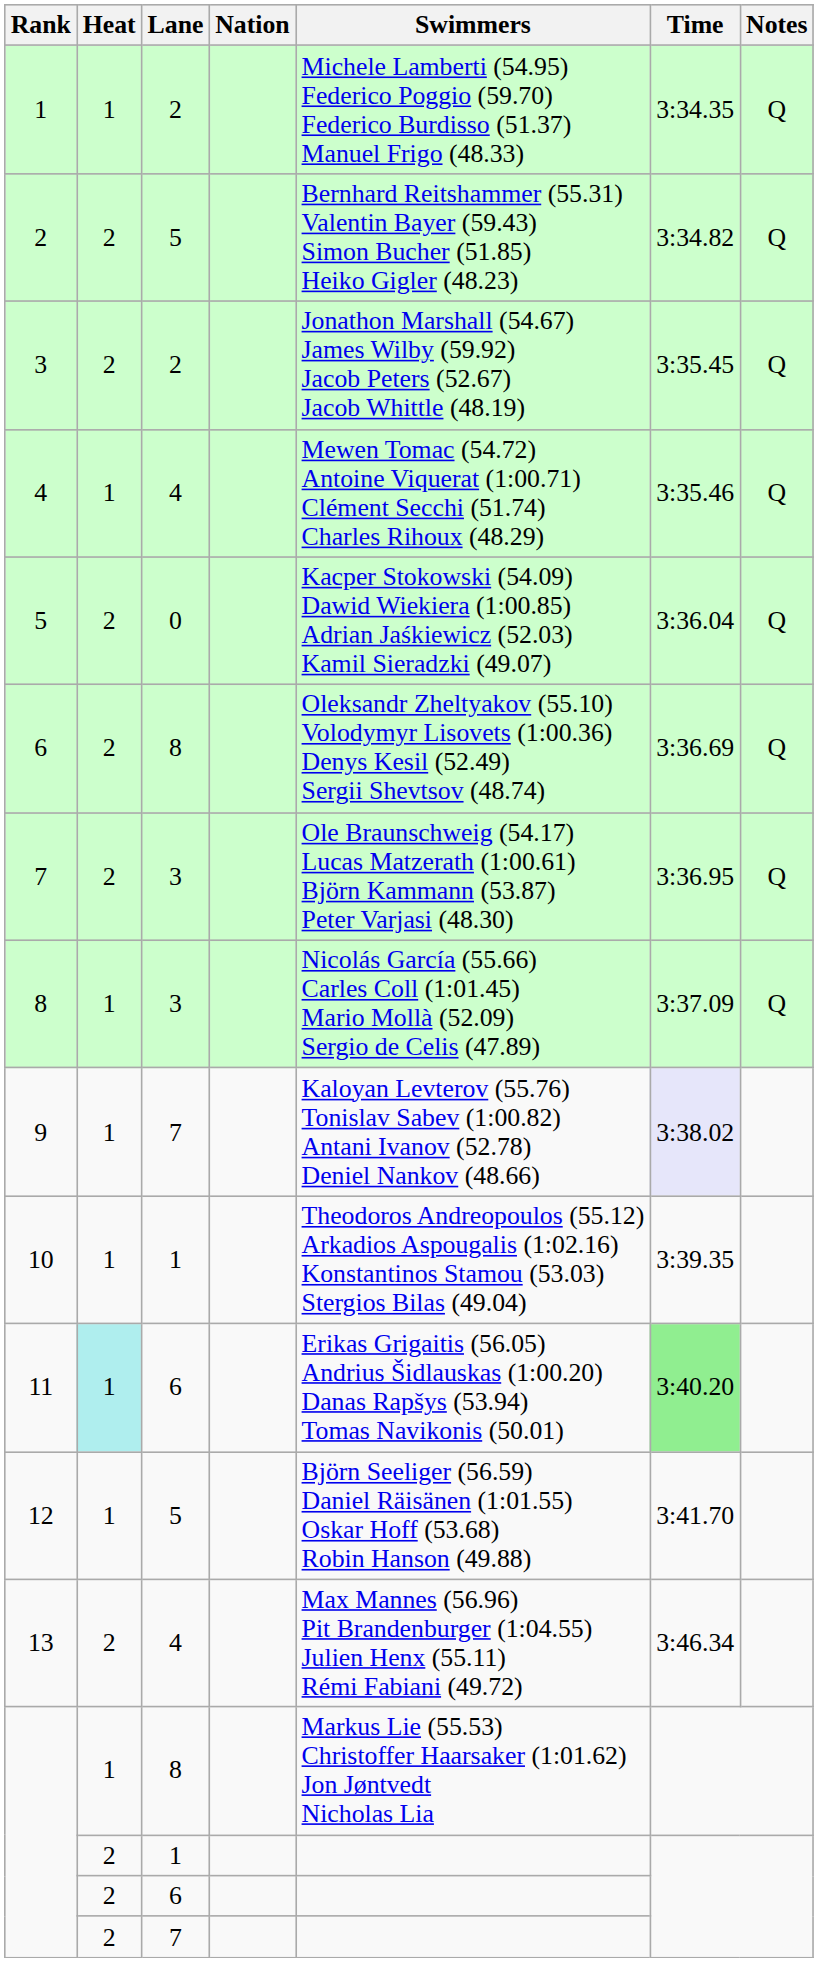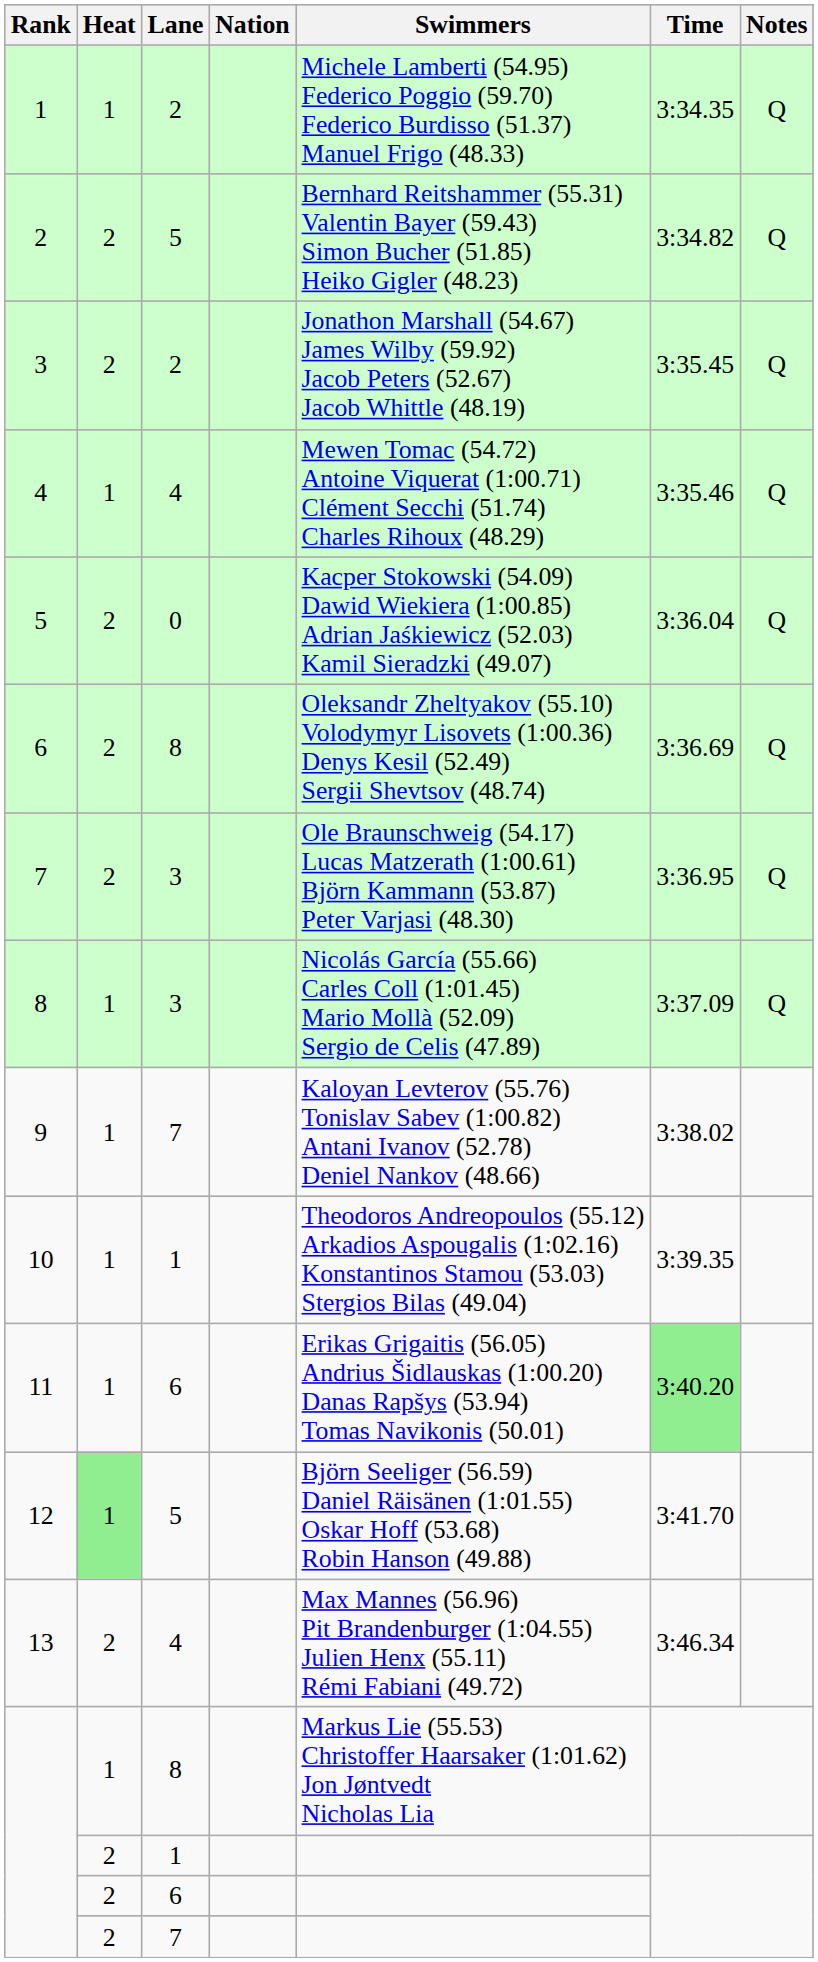(695, 1131) lavender background -> (695, 1131) no background
(109, 1387) paleturquoise background -> (109, 1387) no background
(109, 1514) no background -> (109, 1514) lightgreen background
